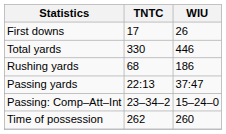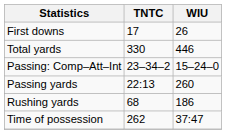rows swapped: (43, 66) <-> (64, 102)
(189, 84) 37:47 -> (185, 84) 260
(185, 120) 260 -> (189, 120) 37:47
